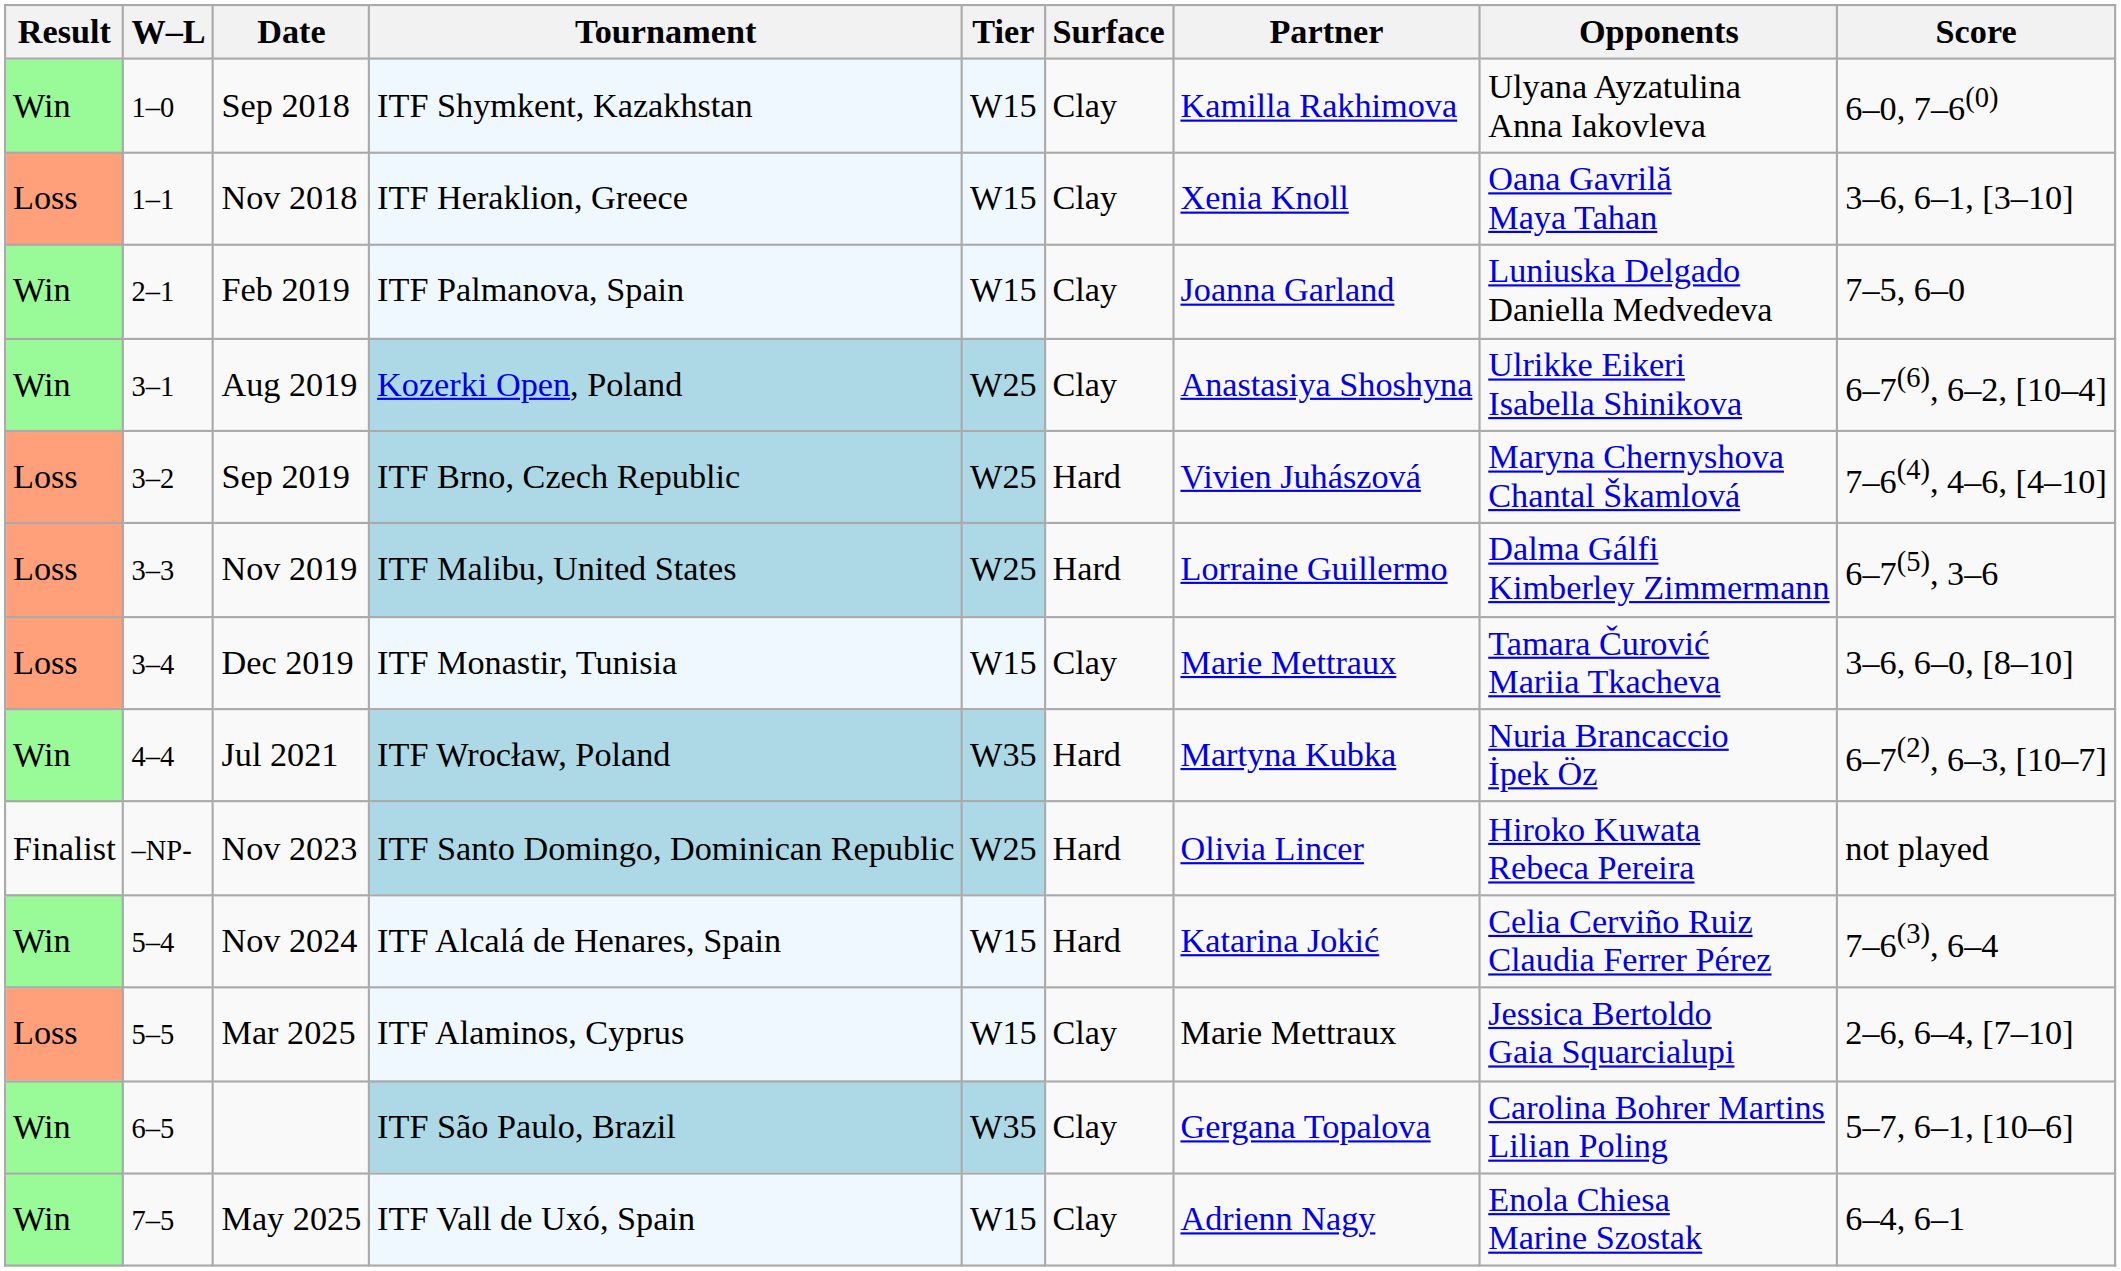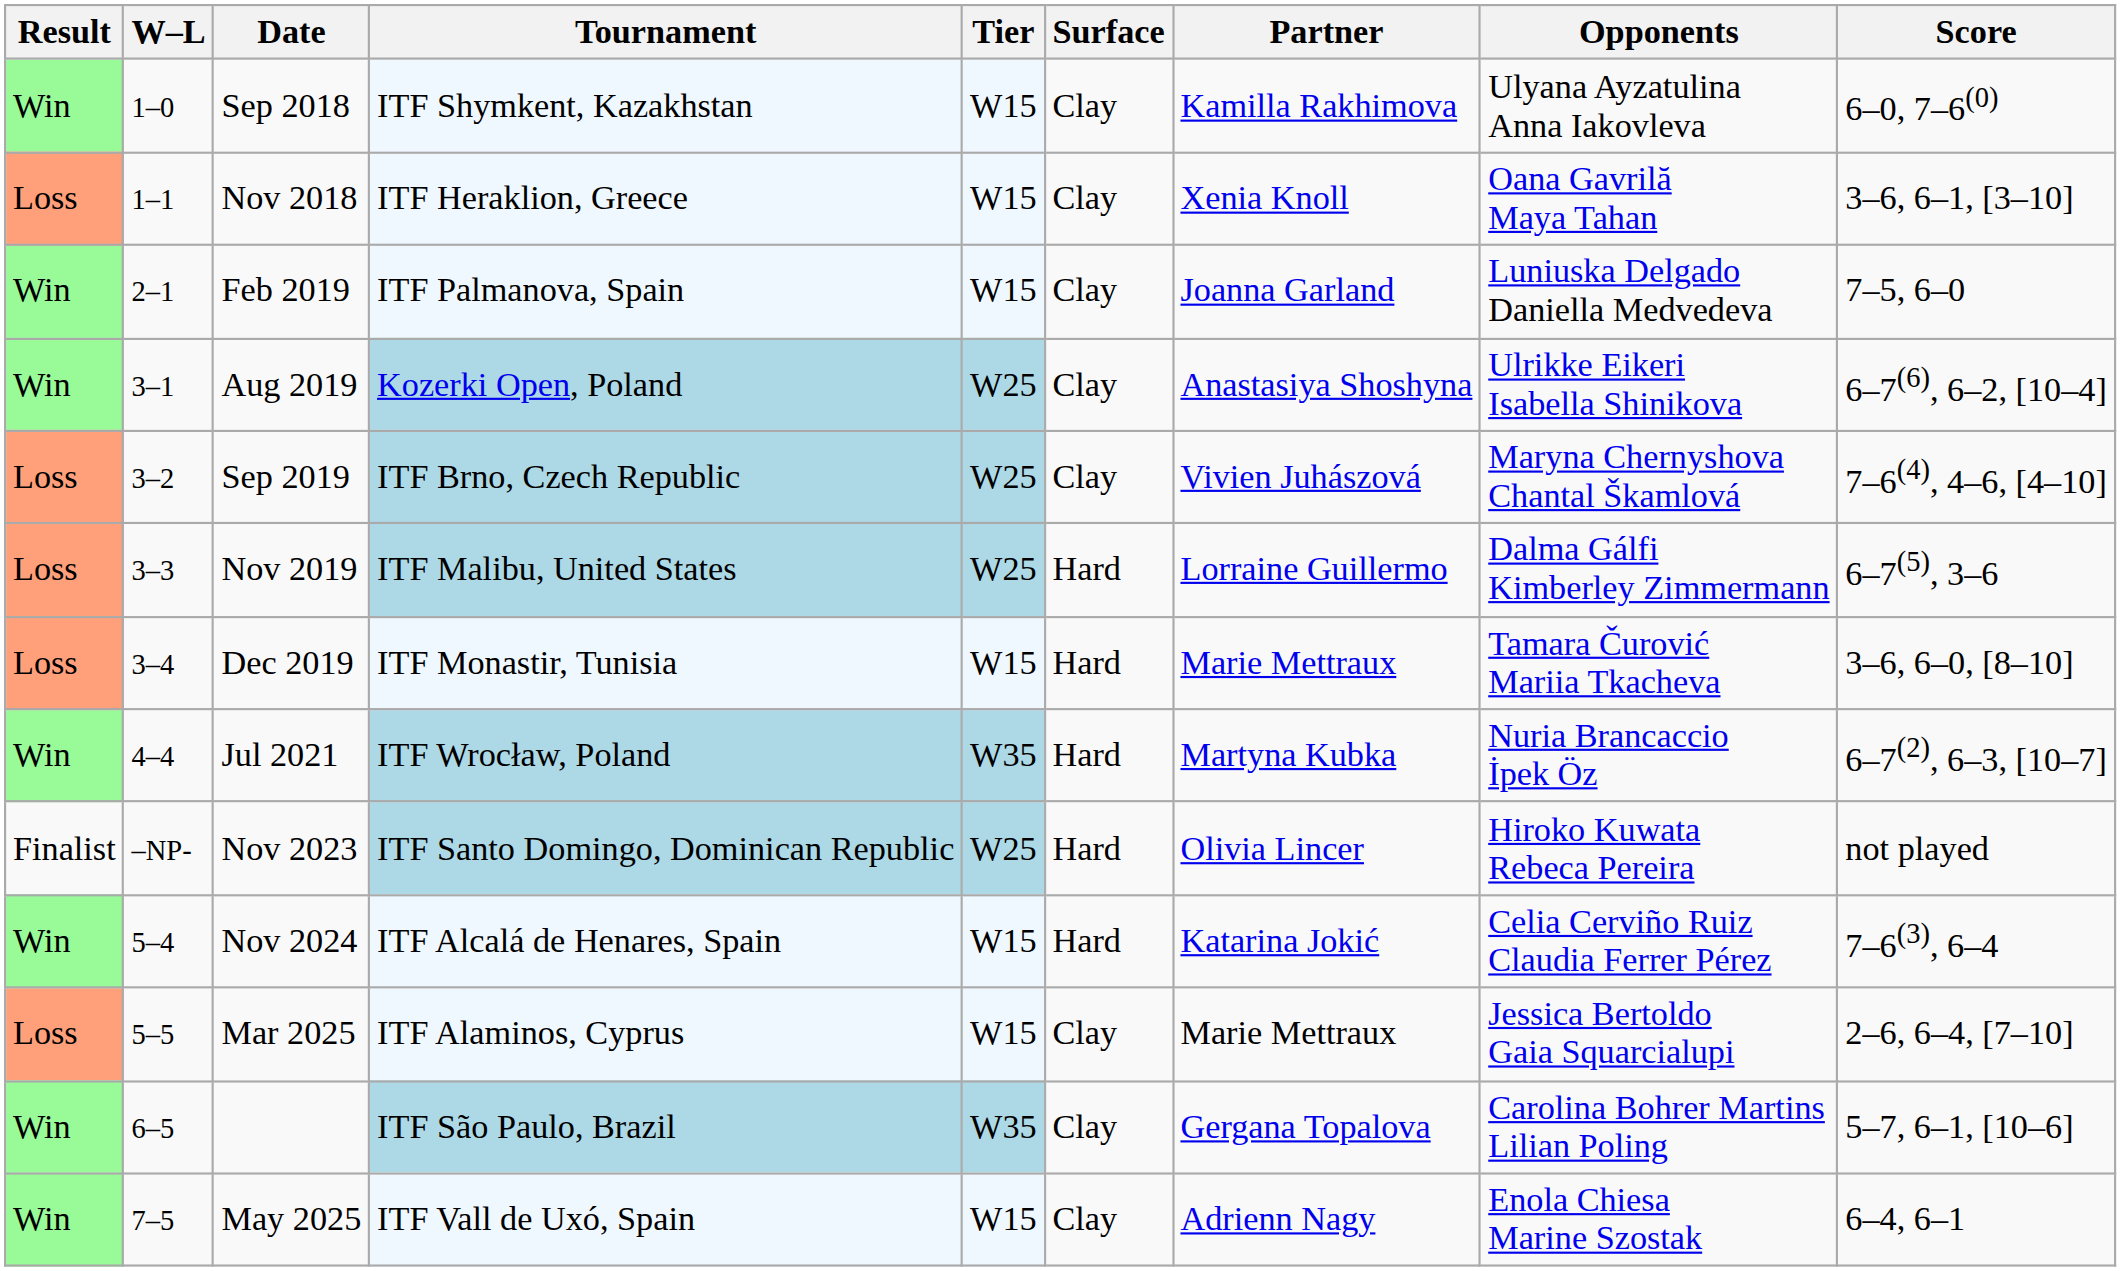(1087, 476) Hard -> (1085, 476) Clay
(1085, 662) Clay -> (1087, 662) Hard
